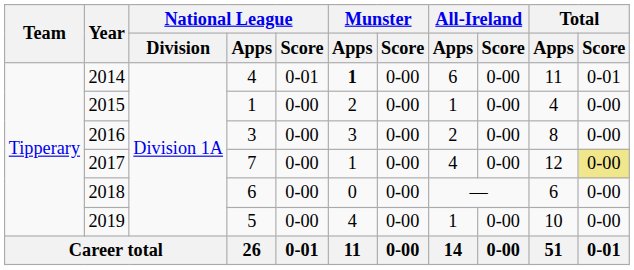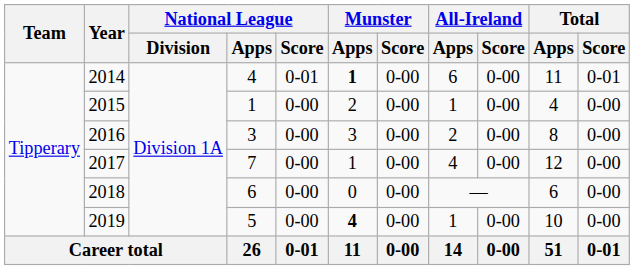(604, 163) khaki background -> (604, 163) no background
(352, 221) normal -> (352, 221) bold
